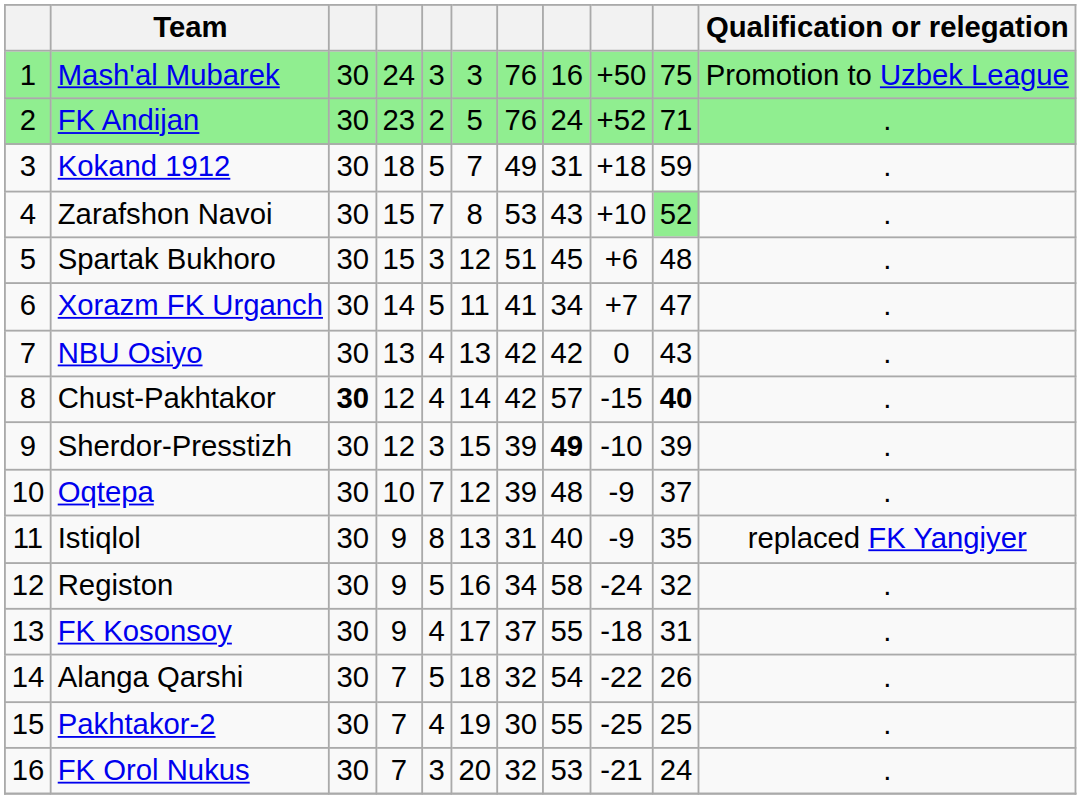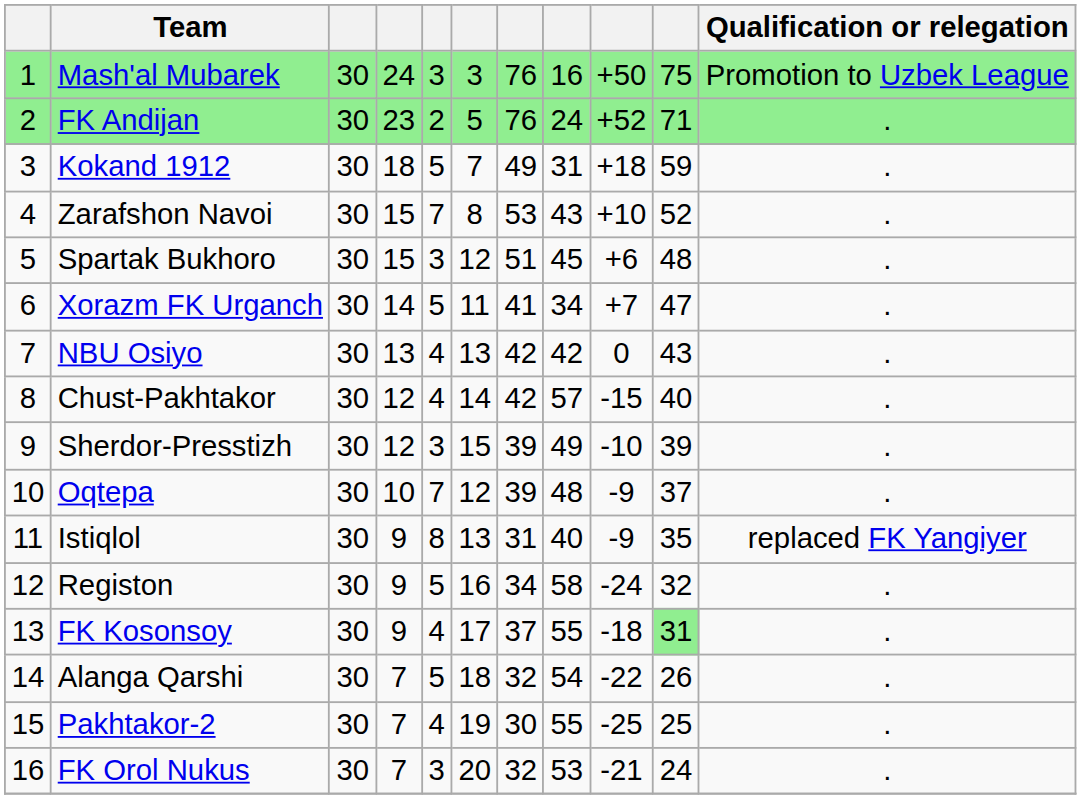(676, 213) lightgreen background -> (676, 213) no background
(353, 399) bold -> (353, 399) normal
(676, 399) bold -> (676, 399) normal
(567, 445) bold -> (567, 445) normal
(676, 631) no background -> (676, 631) lightgreen background
